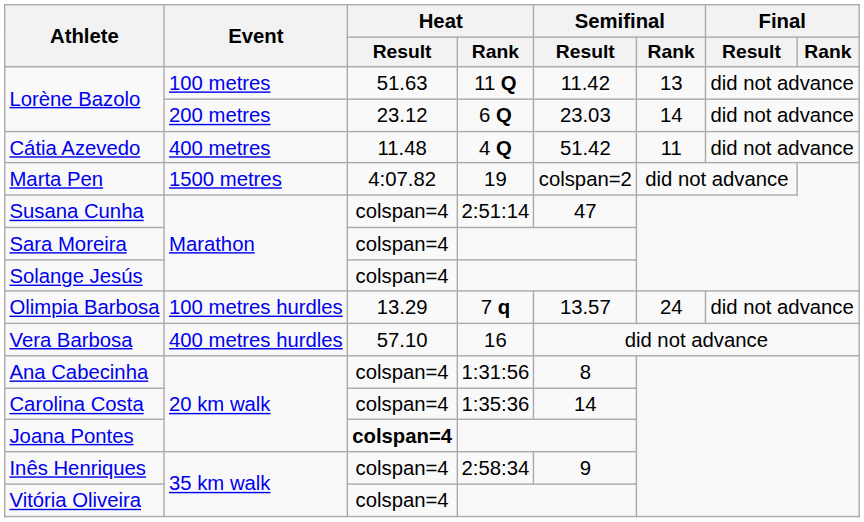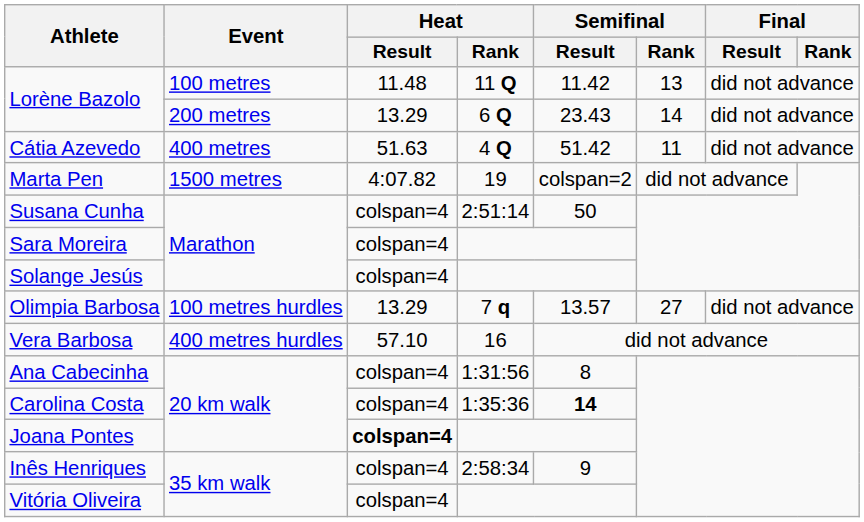(402, 83) 51.63 -> (402, 83) 11.48
(402, 116) 23.12 -> (402, 116) 13.29
(585, 116) 23.03 -> (585, 116) 23.43
(402, 148) 11.48 -> (402, 148) 51.63
(585, 212) 47 -> (585, 212) 50
(671, 308) 24 -> (671, 308) 27
(585, 404) normal -> (585, 404) bold
